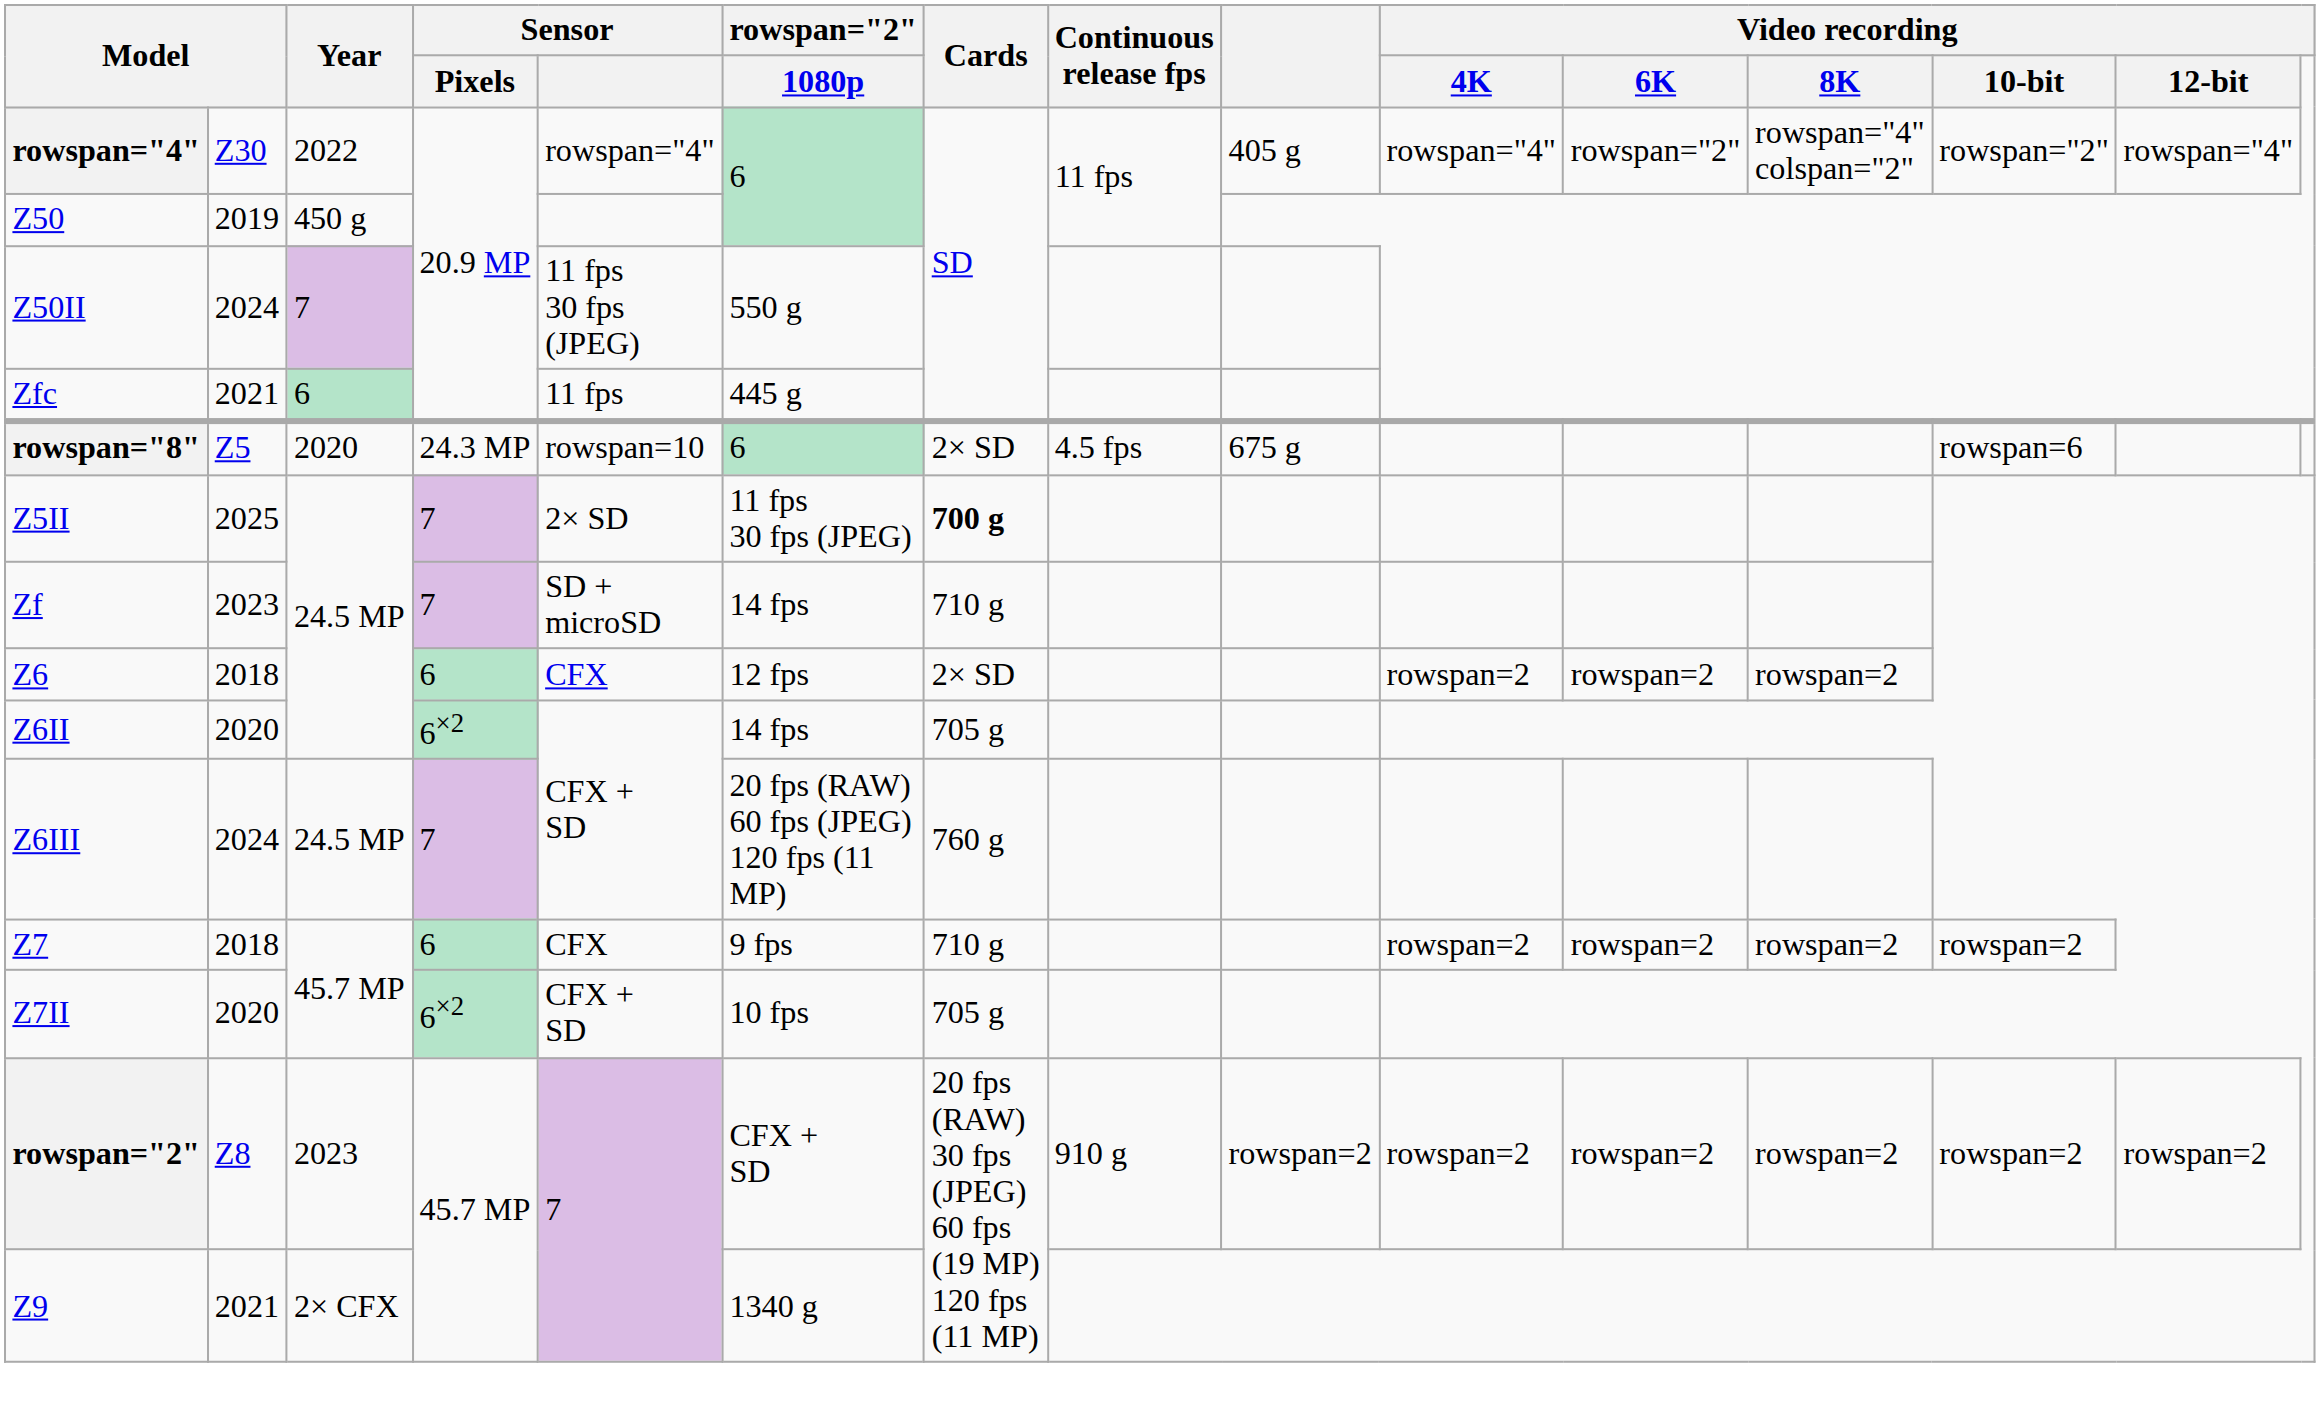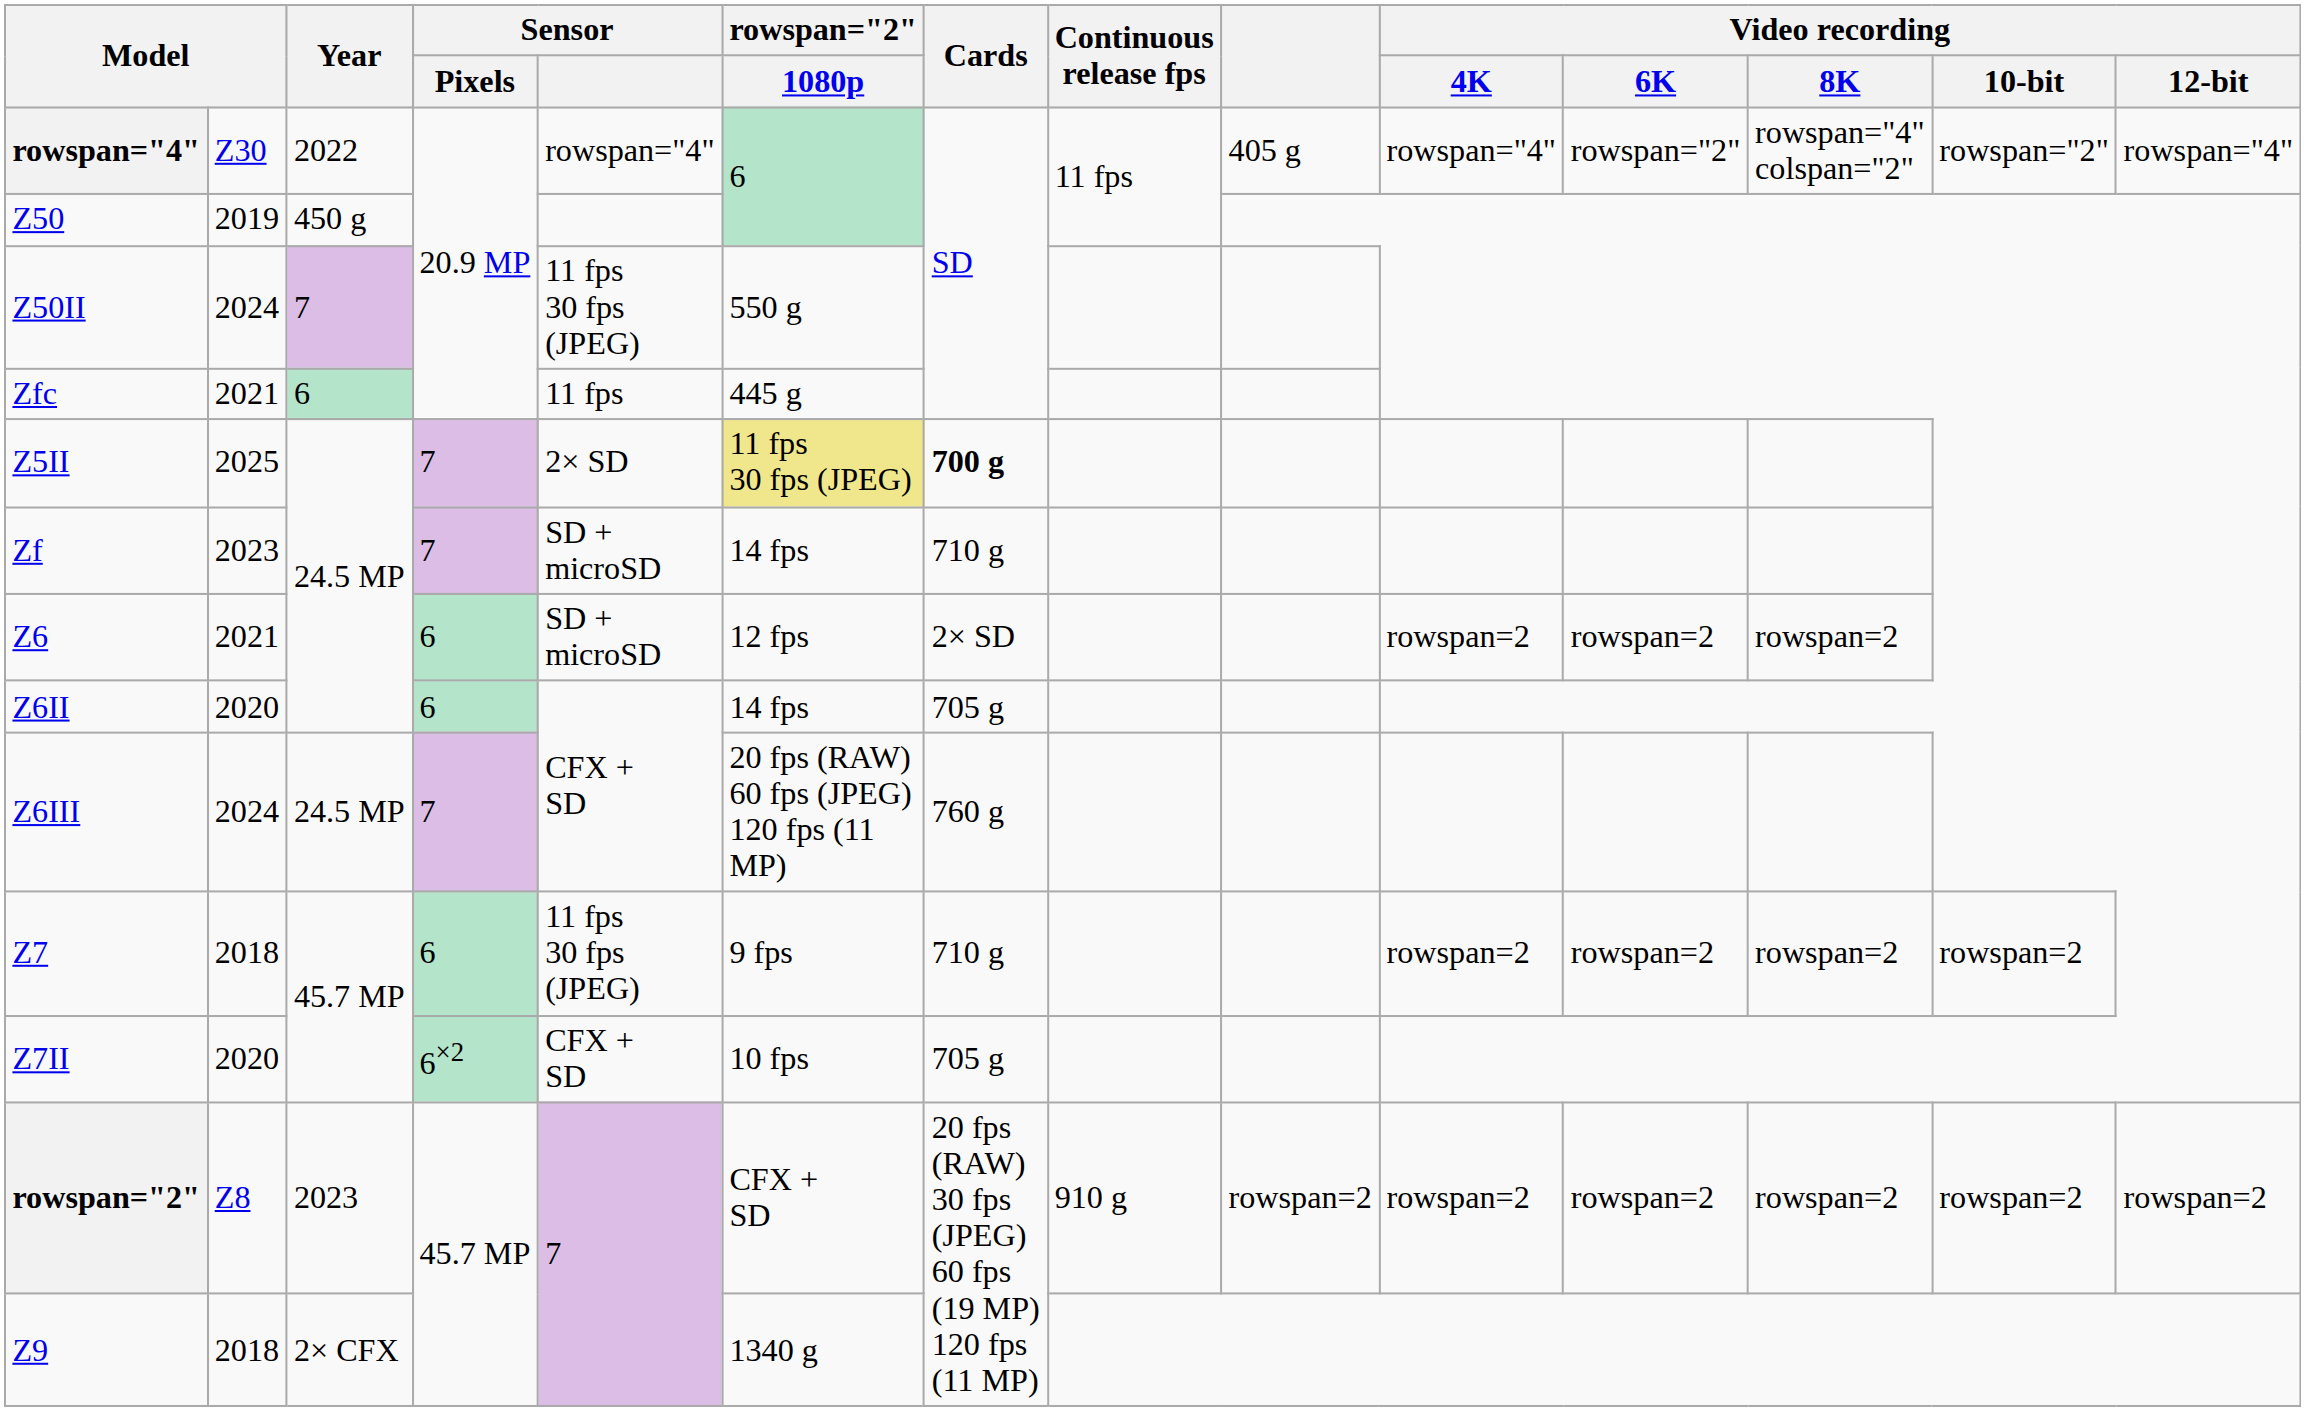- row: (106, 448)
(821, 517) no background -> (821, 462) khaki background
(247, 673) 2018 -> (247, 637) 2021
(576, 673) CFX -> (603, 637) SD + microSD
(442, 729) 6×2 -> (428, 706) 6
(576, 944) CFX -> (592, 952) 11 fps 30 fps (JPEG)
(247, 1305) 2021 -> (247, 1349) 2018
